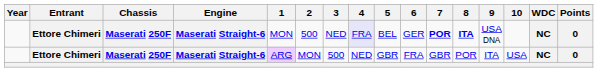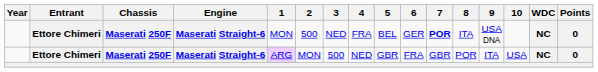(362, 34) lavender background -> (362, 34) no background
(466, 34) bold -> (466, 34) normal
